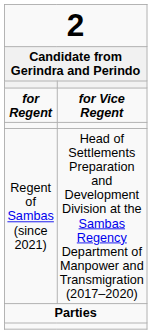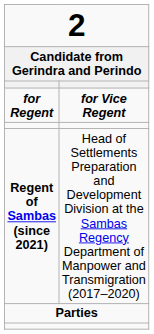(31, 216) normal -> (32, 216) bold
